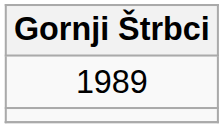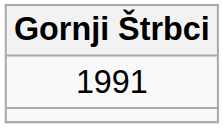(112, 81) 1989 -> (112, 81) 1991
